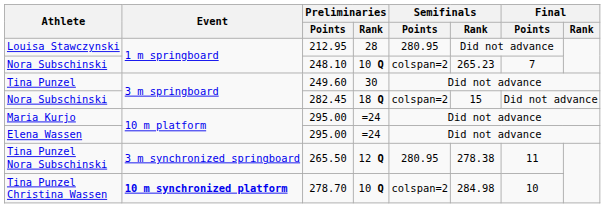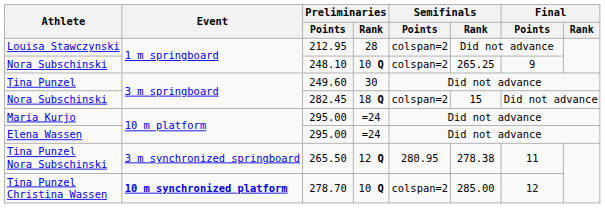(420, 47) 280.95 -> (420, 47) colspan=2
(476, 64) 265.23 -> (476, 64) 265.25
(532, 64) 7 -> (532, 64) 9
(476, 188) 284.98 -> (476, 188) 285.00
(532, 188) 10 -> (532, 188) 12
